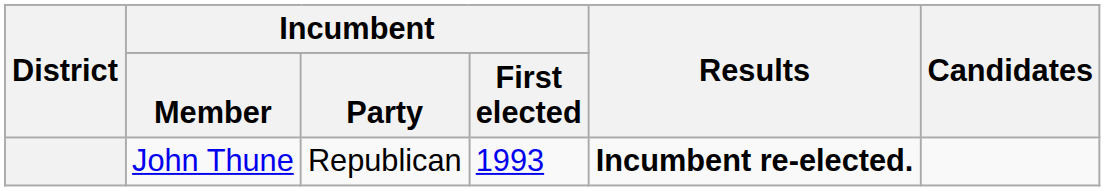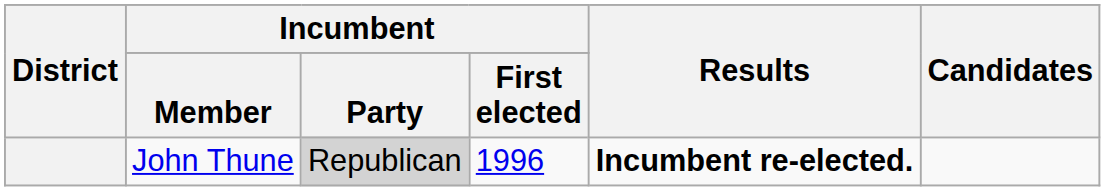(385, 160) no background -> (385, 160) lightgrey background
(510, 160) 1993 -> (510, 160) 1996
